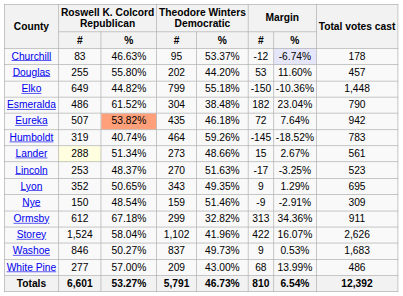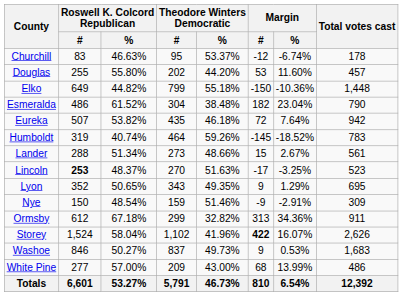(295, 56) lavender background -> (295, 56) no background
(129, 121) lightsalmon background -> (129, 121) no background
(80, 154) lightyellow background -> (80, 154) no background
(80, 170) normal -> (80, 170) bold
(261, 235) normal -> (261, 235) bold
